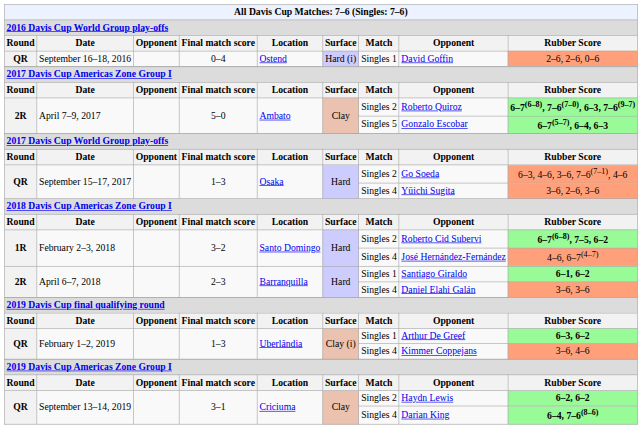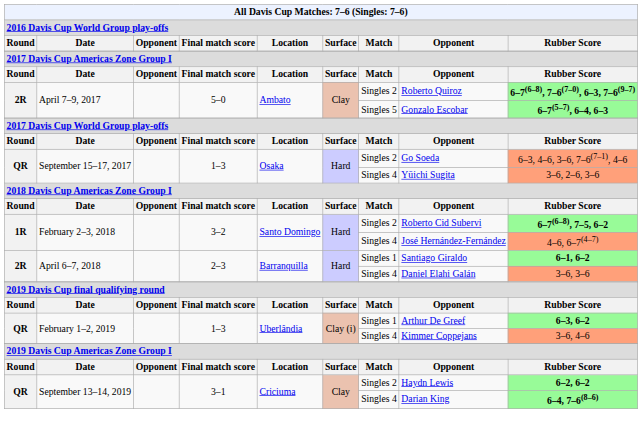- row: (85, 58)
